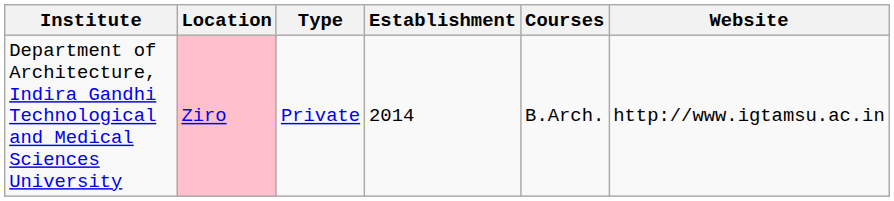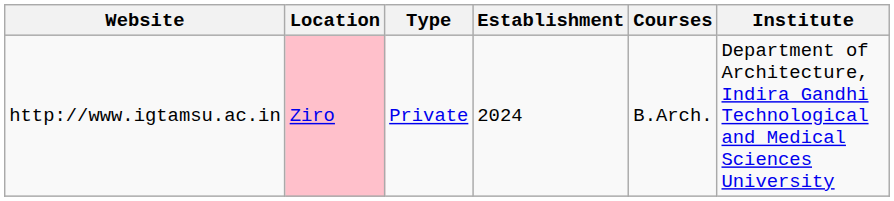columns swapped: (91, 20) <-> (749, 20)
(392, 116) 2014 -> (500, 116) 2024
